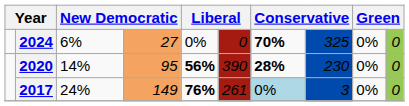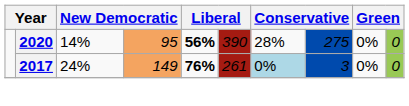- row: (36, 41)
(269, 65) bold -> (269, 41) normal
(337, 65) 230 -> (337, 41) 275
